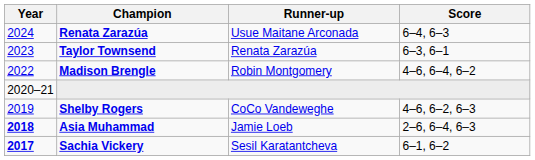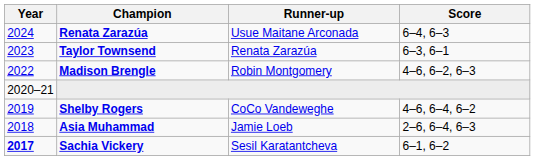(439, 71) 4–6, 6–4, 6–2 -> (439, 71) 4–6, 6–2, 6–3
(439, 109) 4–6, 6–2, 6–3 -> (439, 109) 4–6, 6–4, 6–2
(21, 128) bold -> (21, 128) normal
